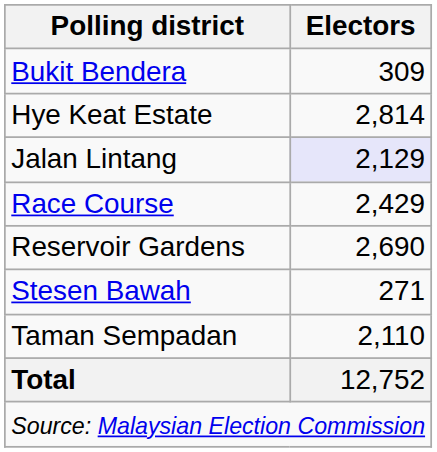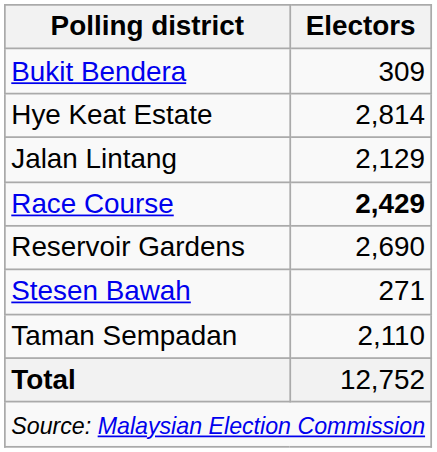(390, 159) lavender background -> (390, 159) no background
(390, 203) normal -> (390, 203) bold
